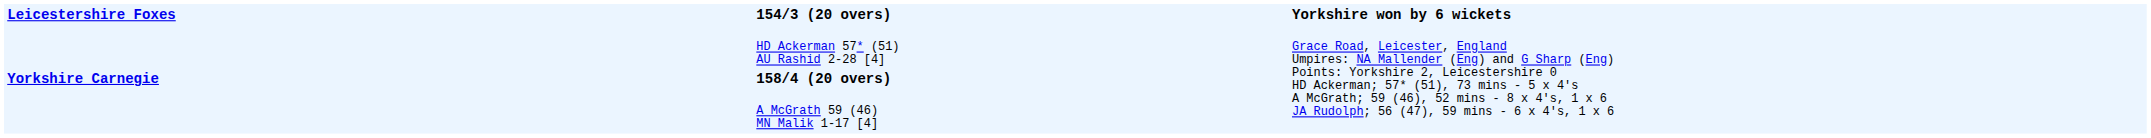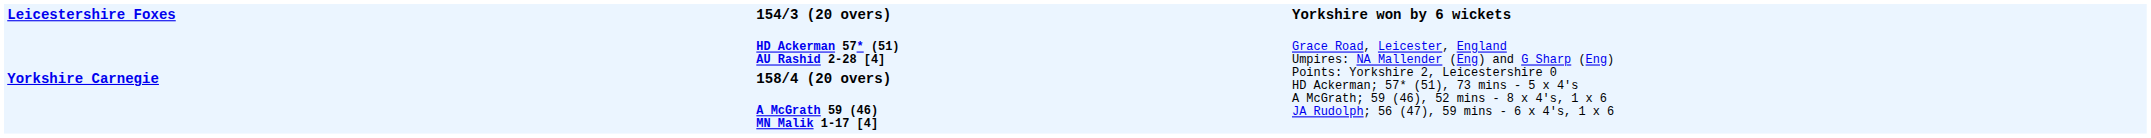(828, 54) normal -> (828, 54) bold
(817, 117) normal -> (817, 117) bold
